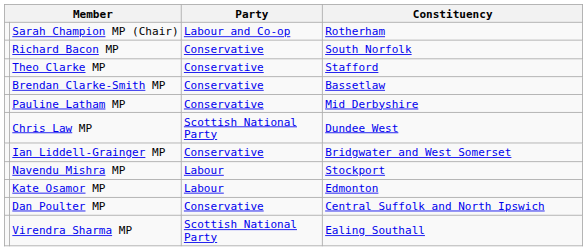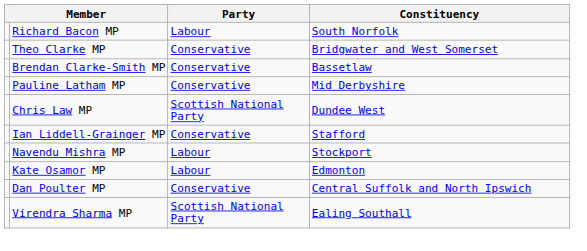- row: (95, 31)
(224, 49) Conservative -> (191, 31) Labour
(352, 67) Stafford -> (405, 49) Bridgwater and West Somerset
(418, 152) Bridgwater and West Somerset -> (338, 134) Stafford
